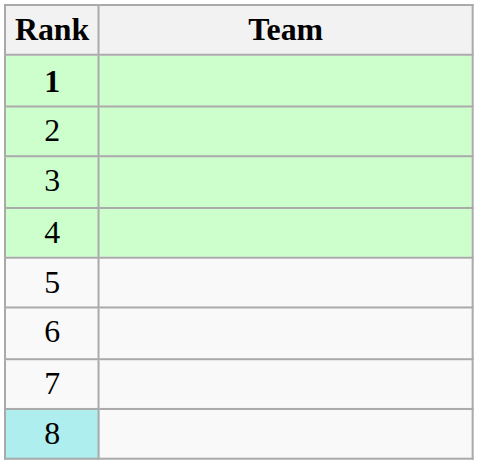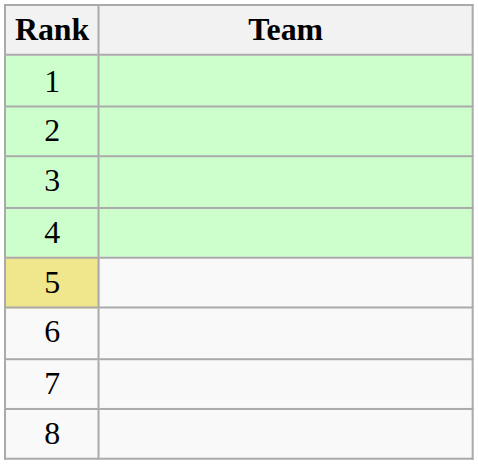(52, 80) bold -> (52, 80) normal
(52, 282) no background -> (52, 282) khaki background
(52, 433) paleturquoise background -> (52, 433) no background
